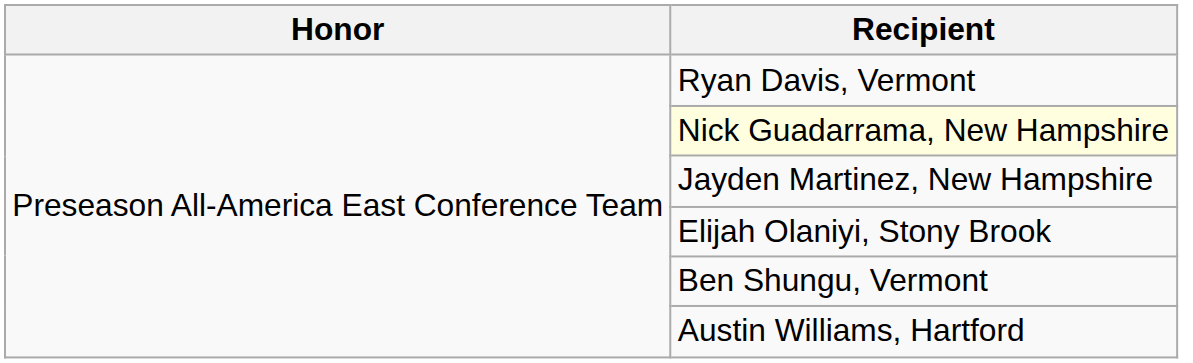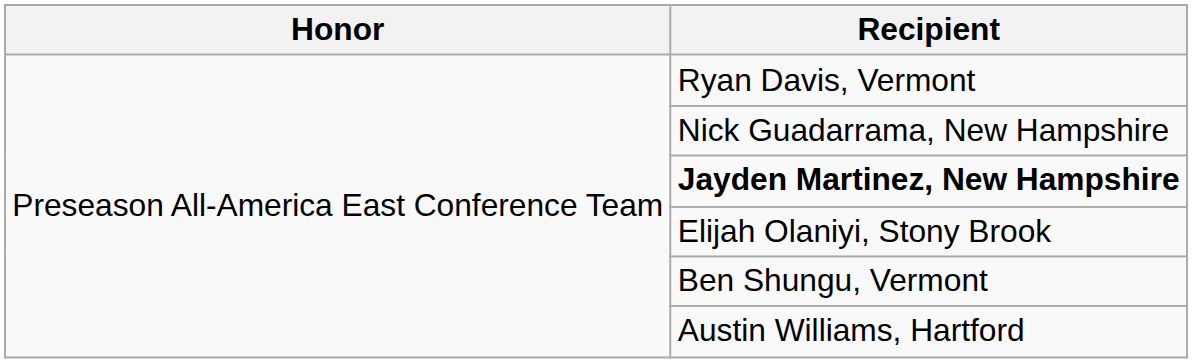(923, 130) lightyellow background -> (923, 130) no background
(916, 180) normal -> (929, 180) bold
